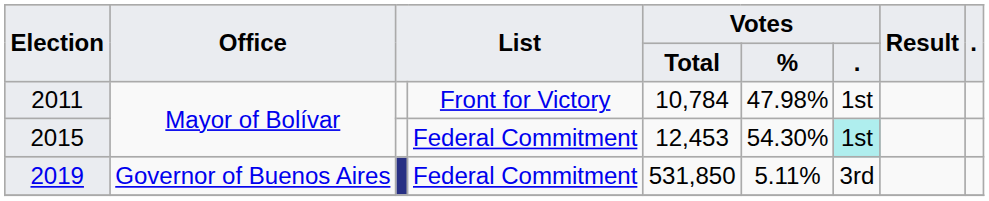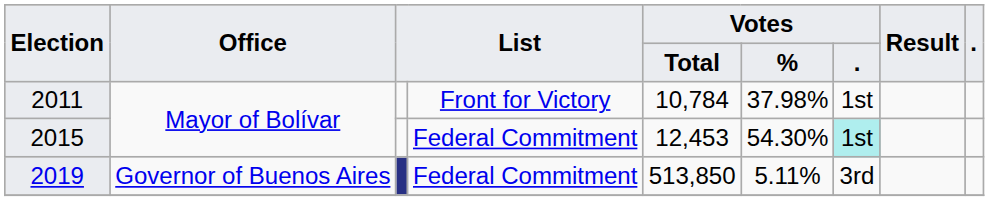(788, 100) 47.98% -> (788, 100) 37.98%
(692, 176) 531,850 -> (692, 176) 513,850
